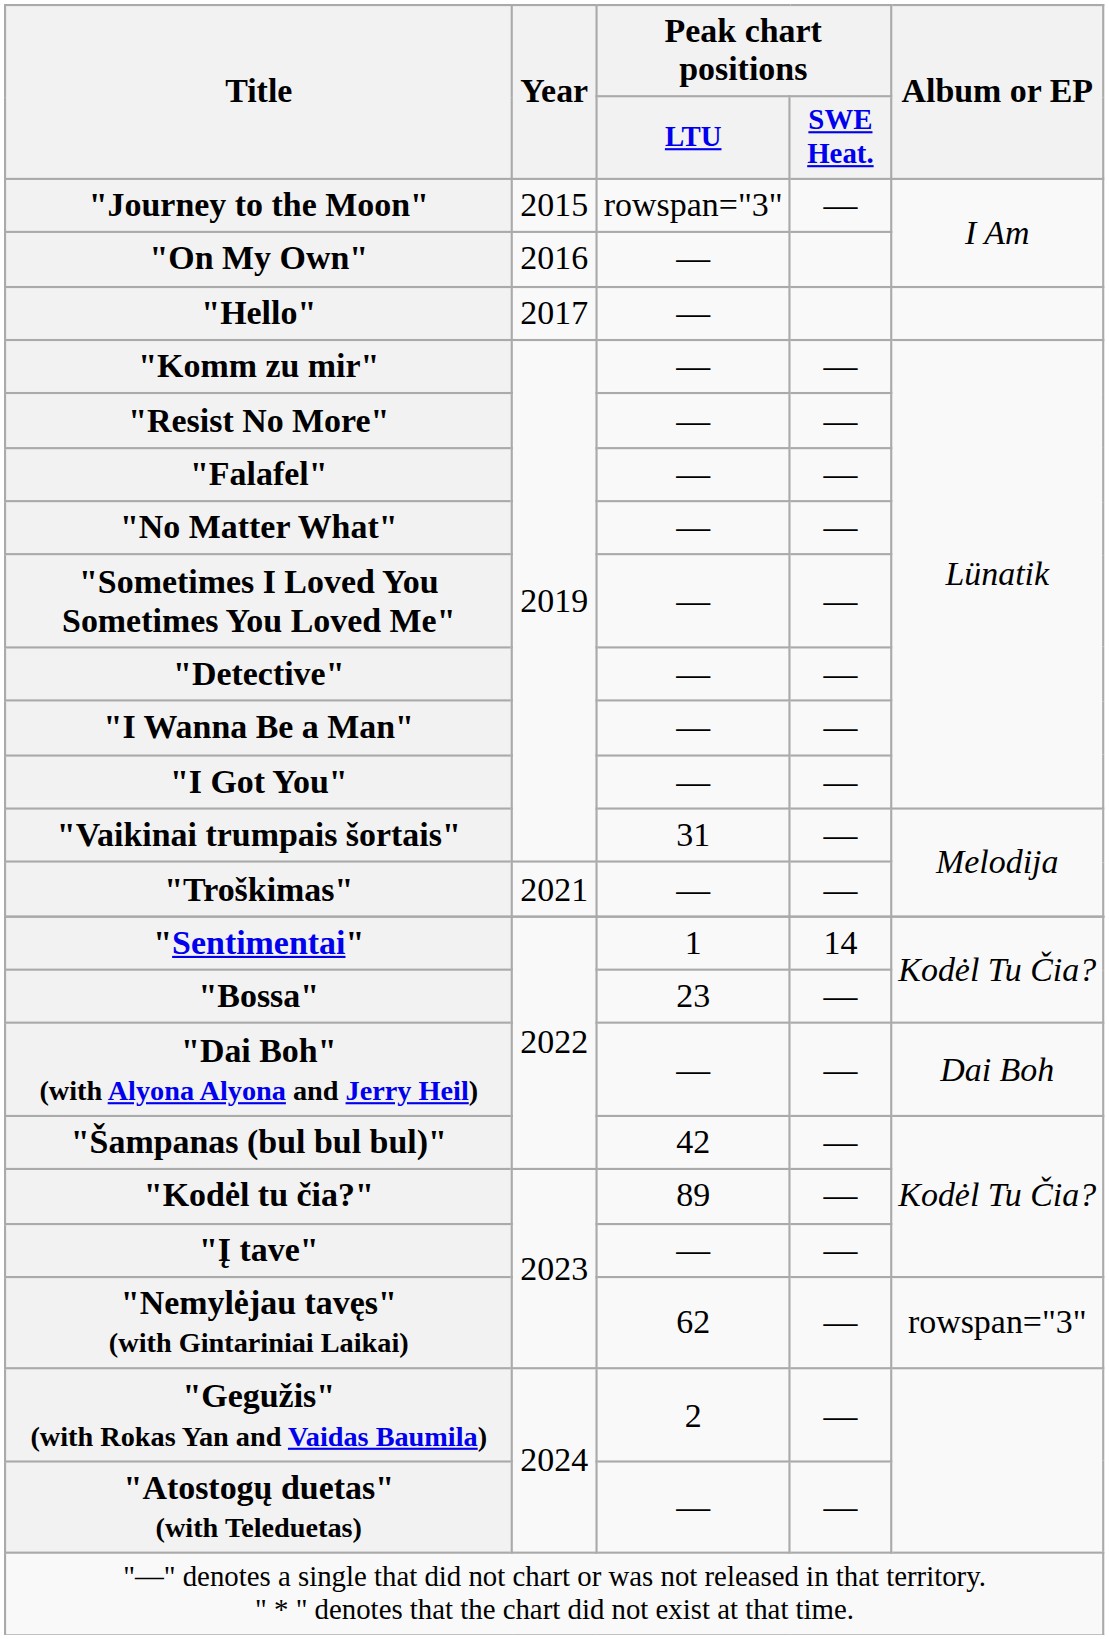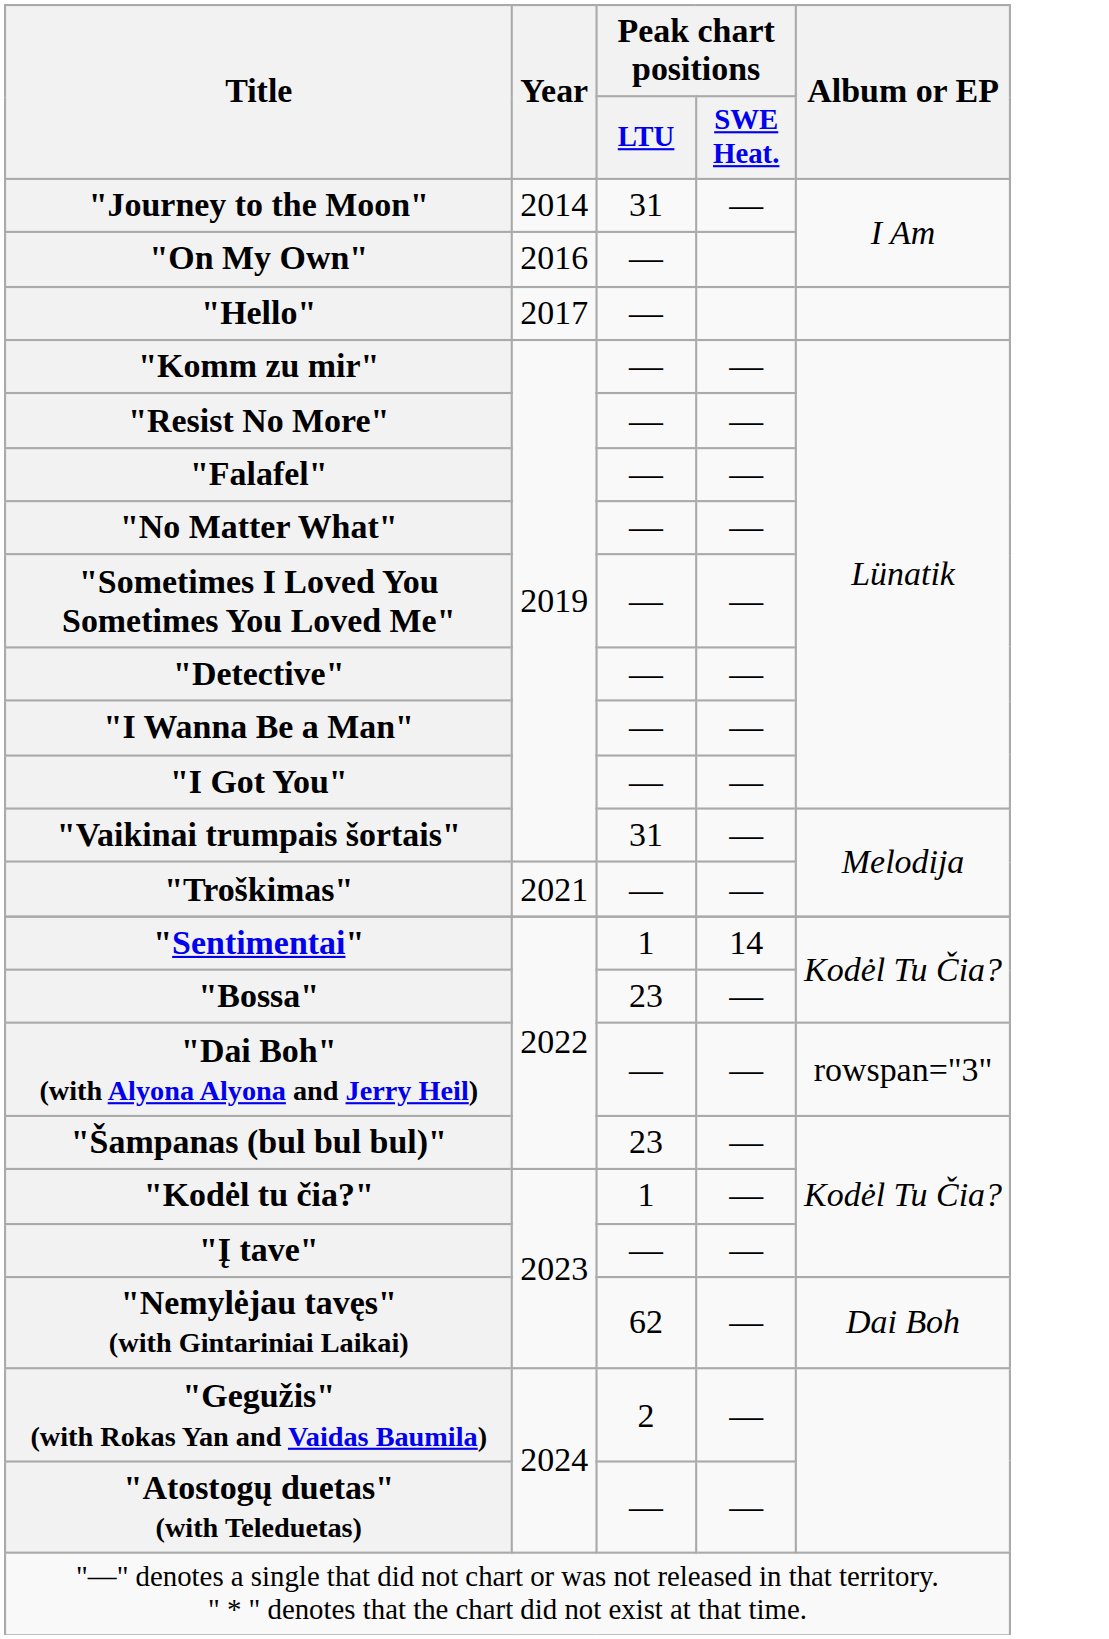(554, 204) 2015 -> (554, 204) 2014
(693, 204) rowspan="3" -> (646, 204) 31
(997, 1069) Dai Boh -> (903, 1069) rowspan="3"
(693, 1141) 42 -> (646, 1141) 23
(693, 1195) 89 -> (646, 1195) 1
(997, 1322) rowspan="3" -> (903, 1322) Dai Boh
